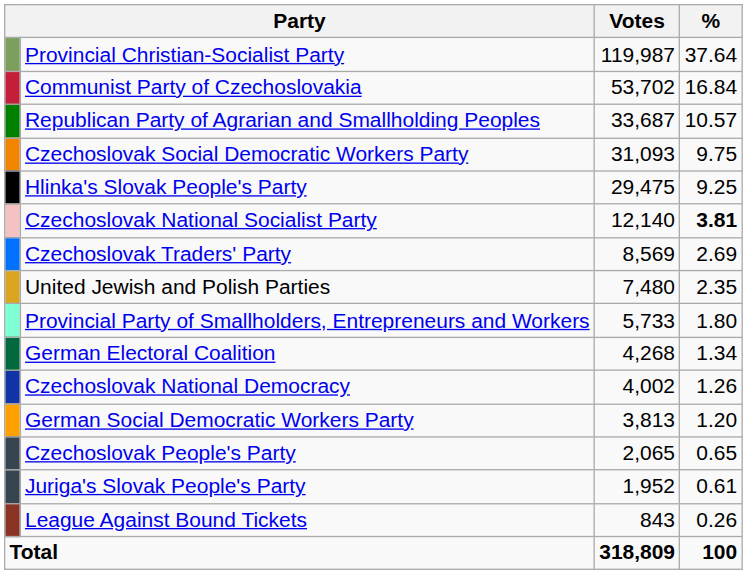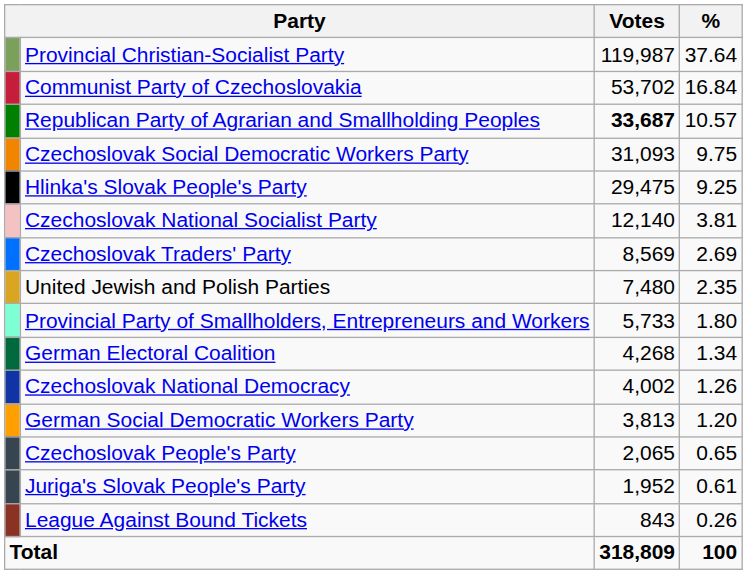(643, 120) normal -> (643, 120) bold
(717, 220) bold -> (717, 220) normal
